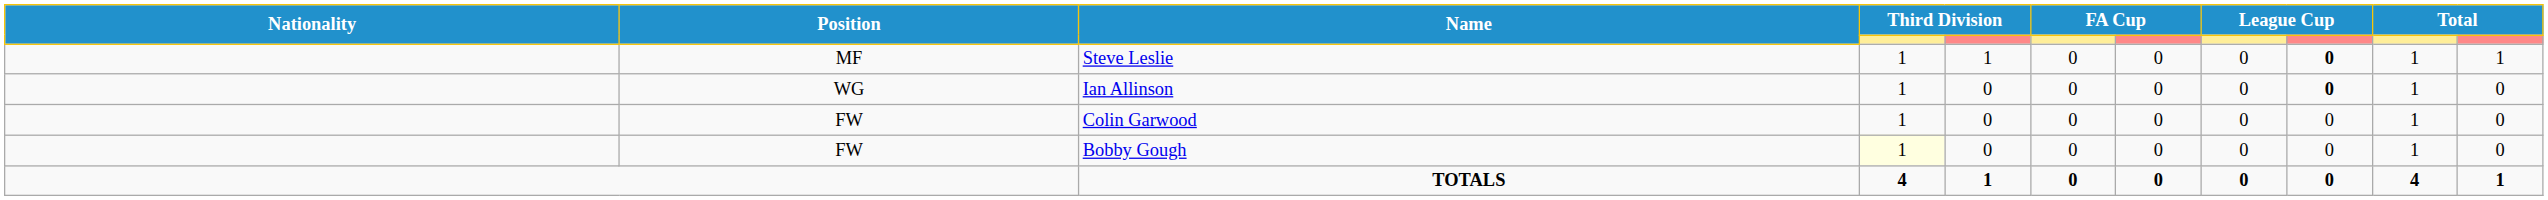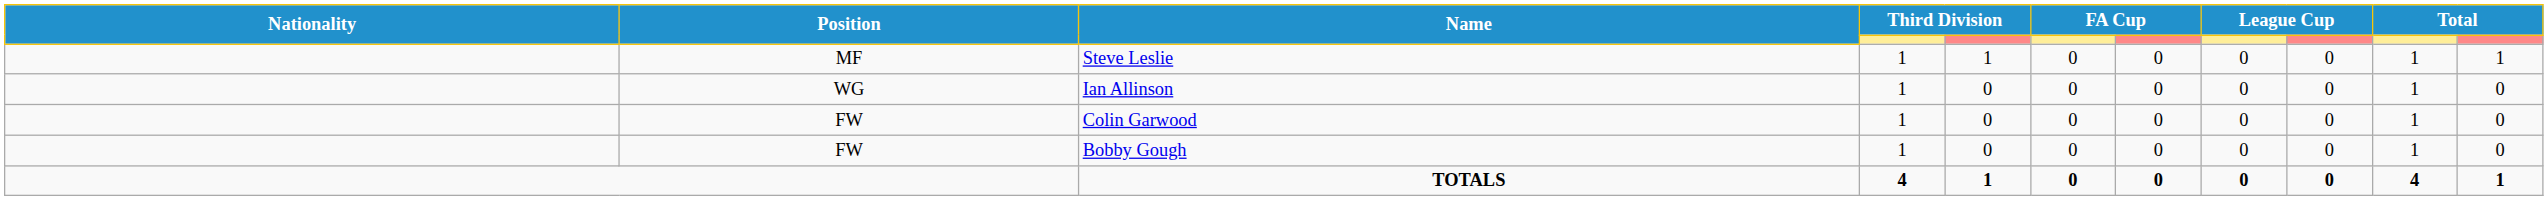(2329, 59) bold -> (2329, 59) normal
(2329, 89) bold -> (2329, 89) normal
(1902, 150) lightyellow background -> (1902, 150) no background
